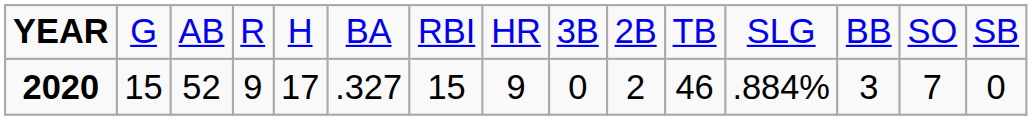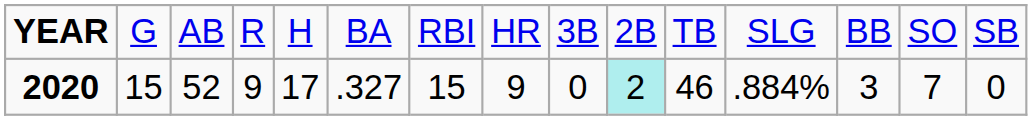(636, 86) no background -> (636, 86) paleturquoise background
